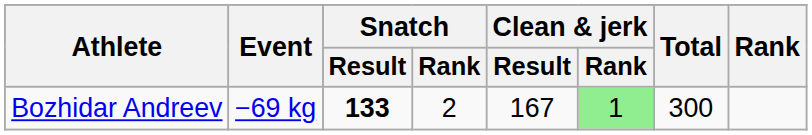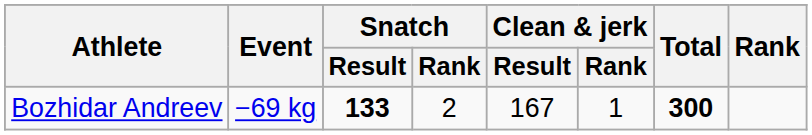(616, 109) lightgreen background -> (616, 109) no background
(691, 109) normal -> (691, 109) bold
